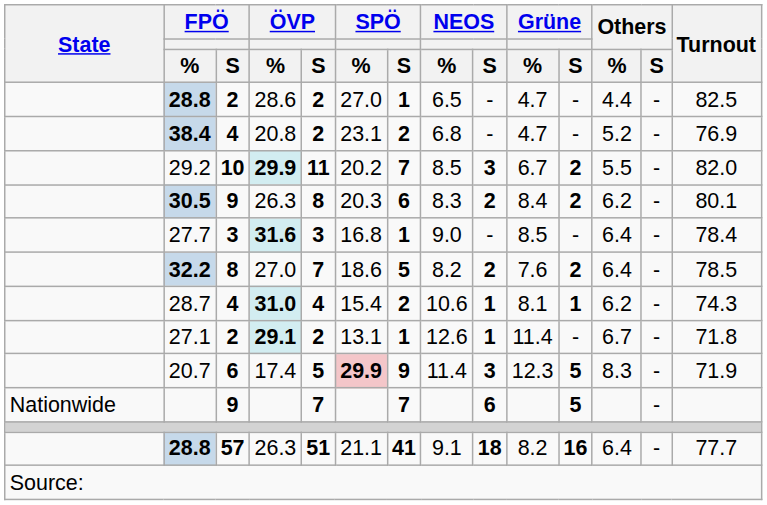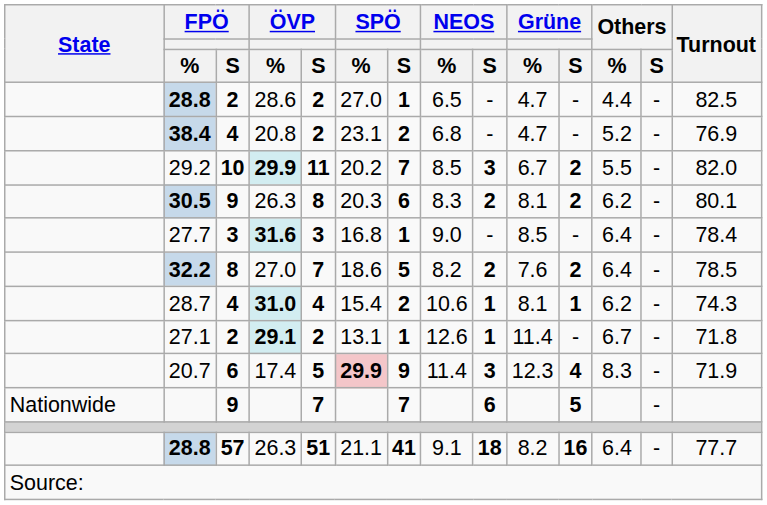(533, 202) 8.4 -> (533, 202) 8.1
(575, 371) 5 -> (575, 371) 4
